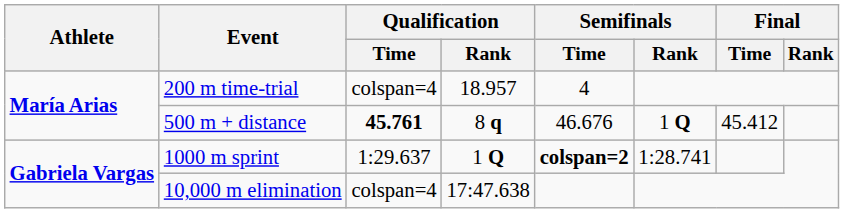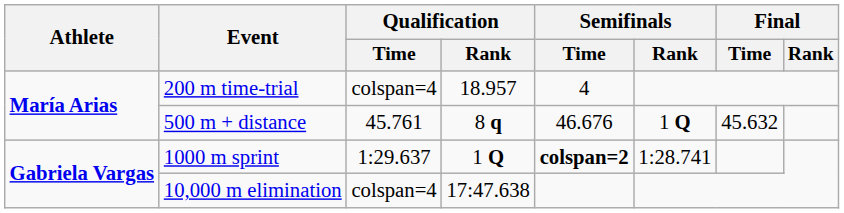(394, 122) bold -> (394, 122) normal
(750, 122) 45.412 -> (750, 122) 45.632
